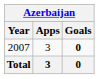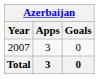(78, 47) bold -> (78, 47) normal
